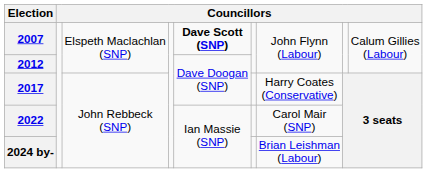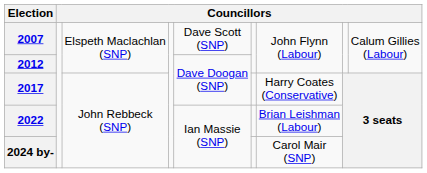(212, 38) bold -> (212, 38) normal
(299, 120) Carol Mair (SNP) -> (299, 120) Brian Leishman (Labour)
(299, 152) Brian Leishman (Labour) -> (299, 152) Carol Mair (SNP)
